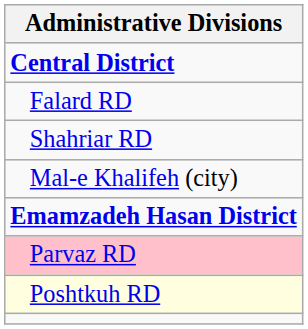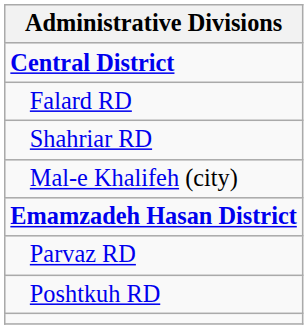(83, 255) pink background -> (83, 255) no background
(95, 293) lightyellow background -> (95, 293) no background
